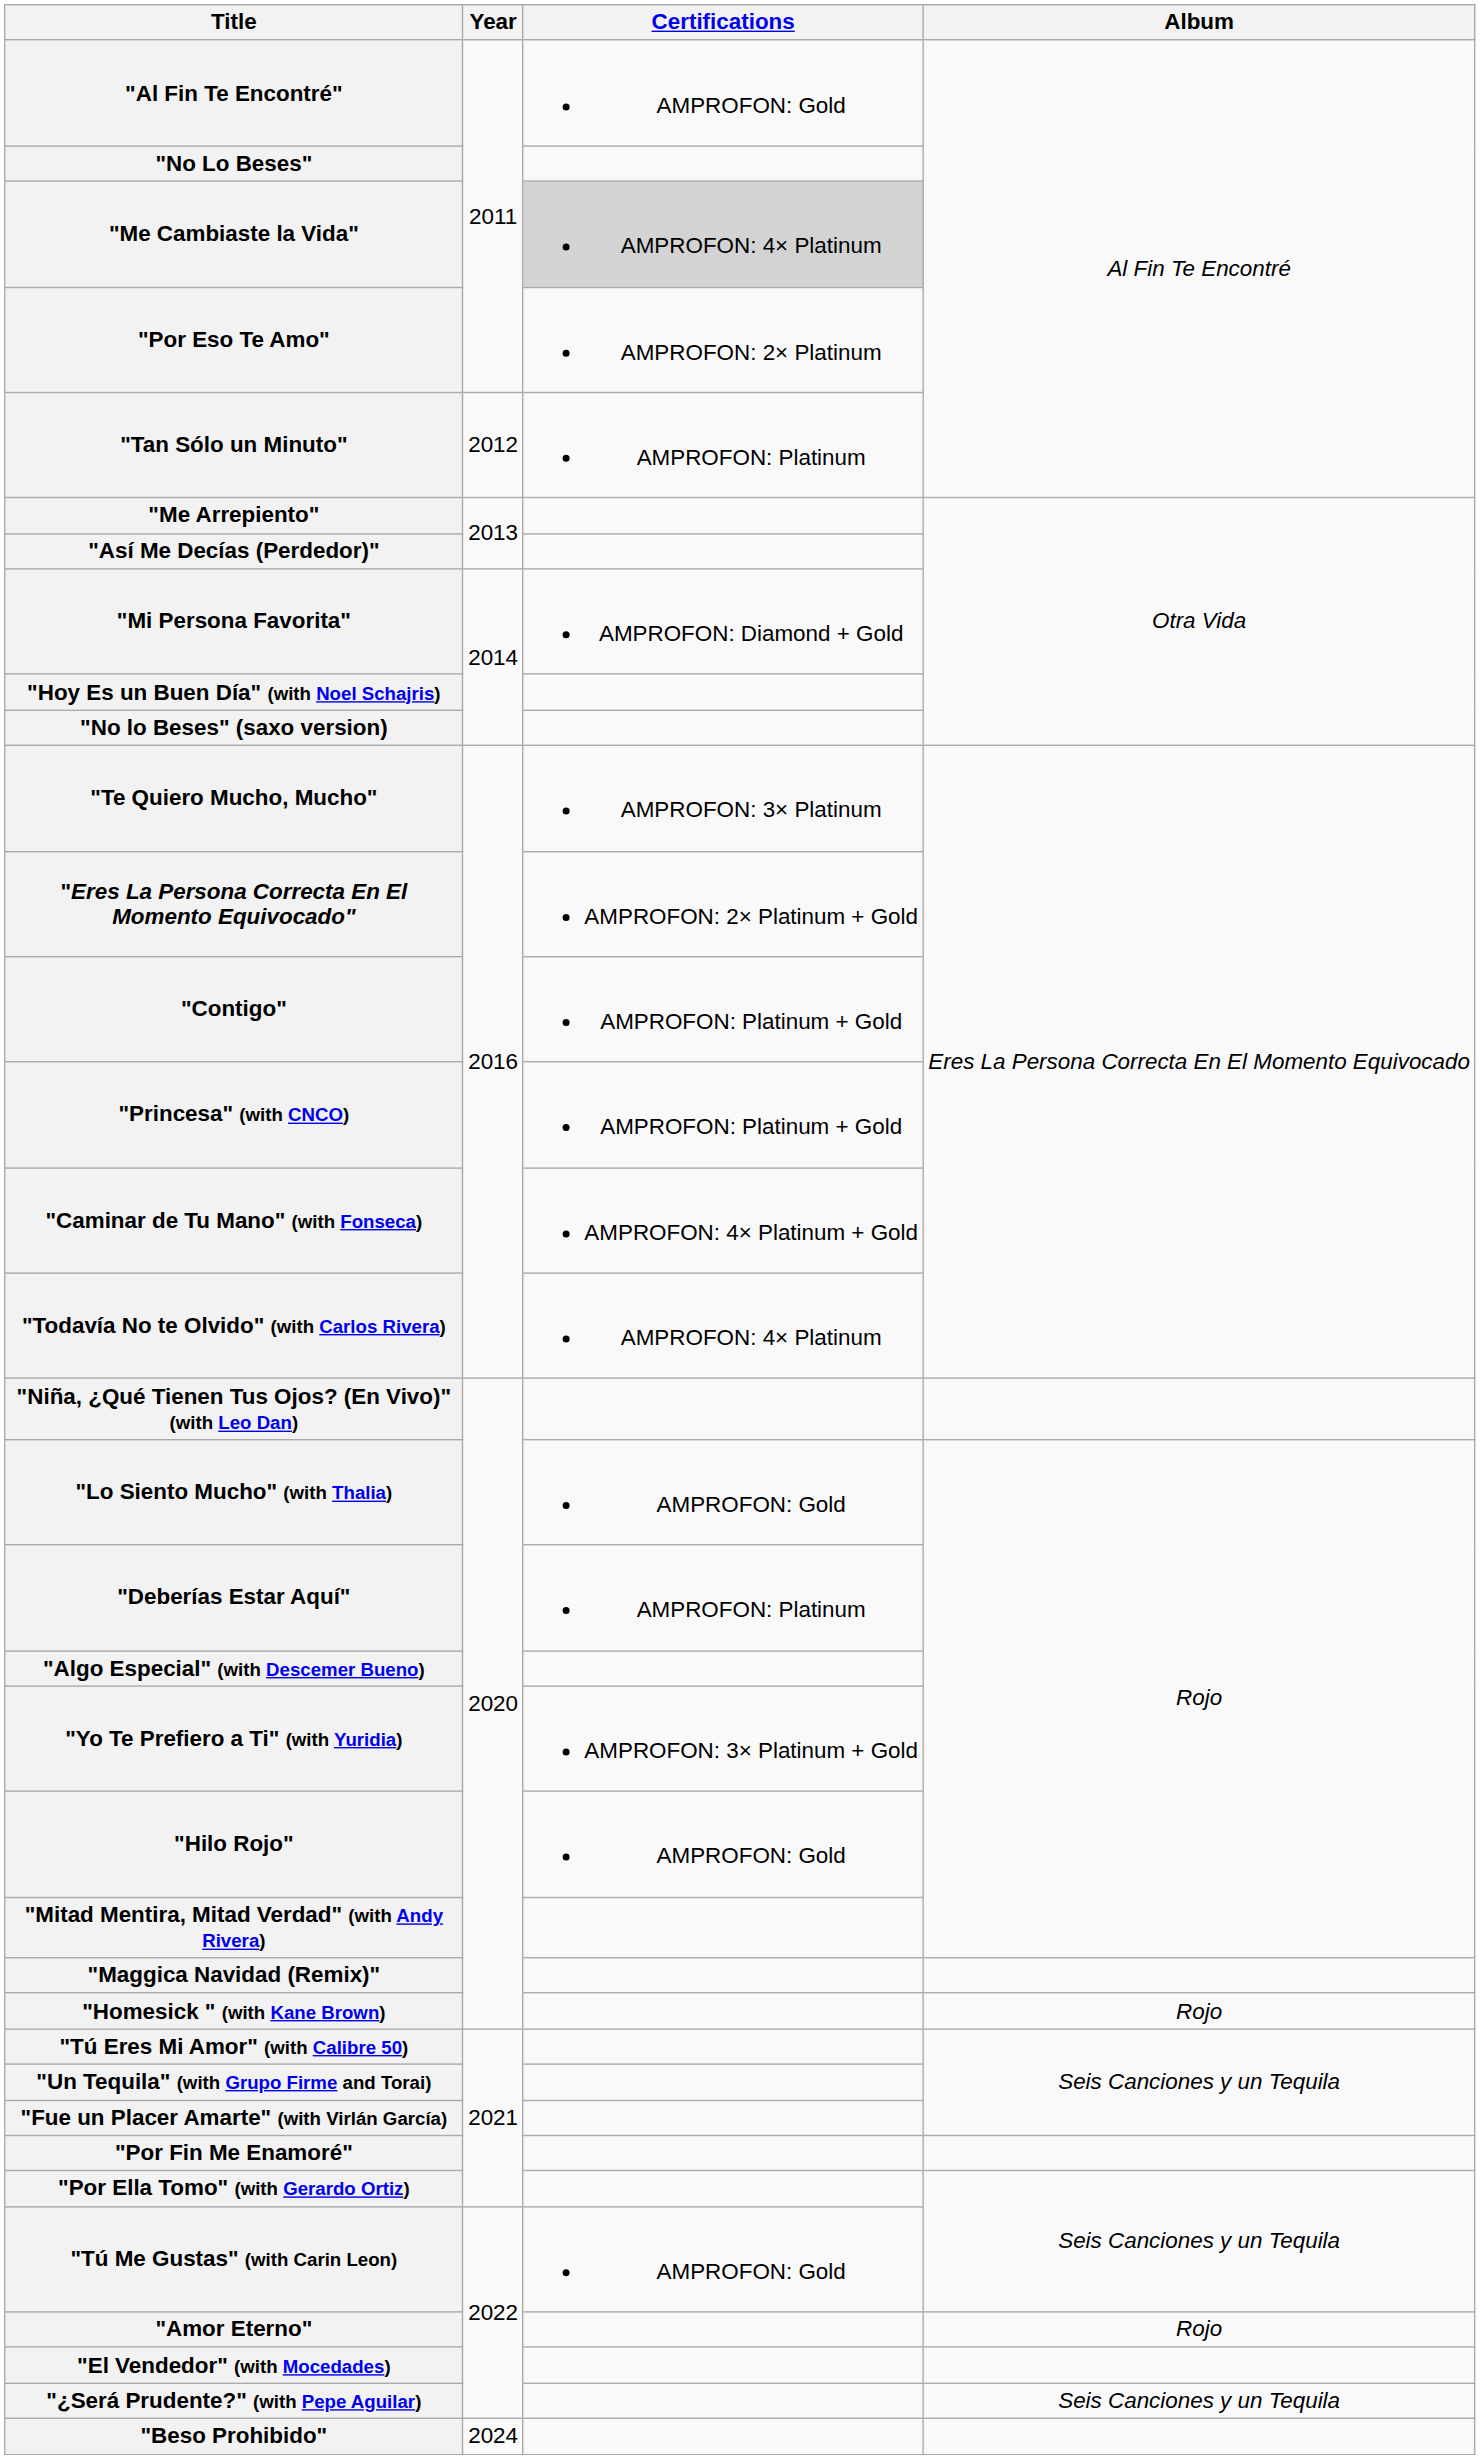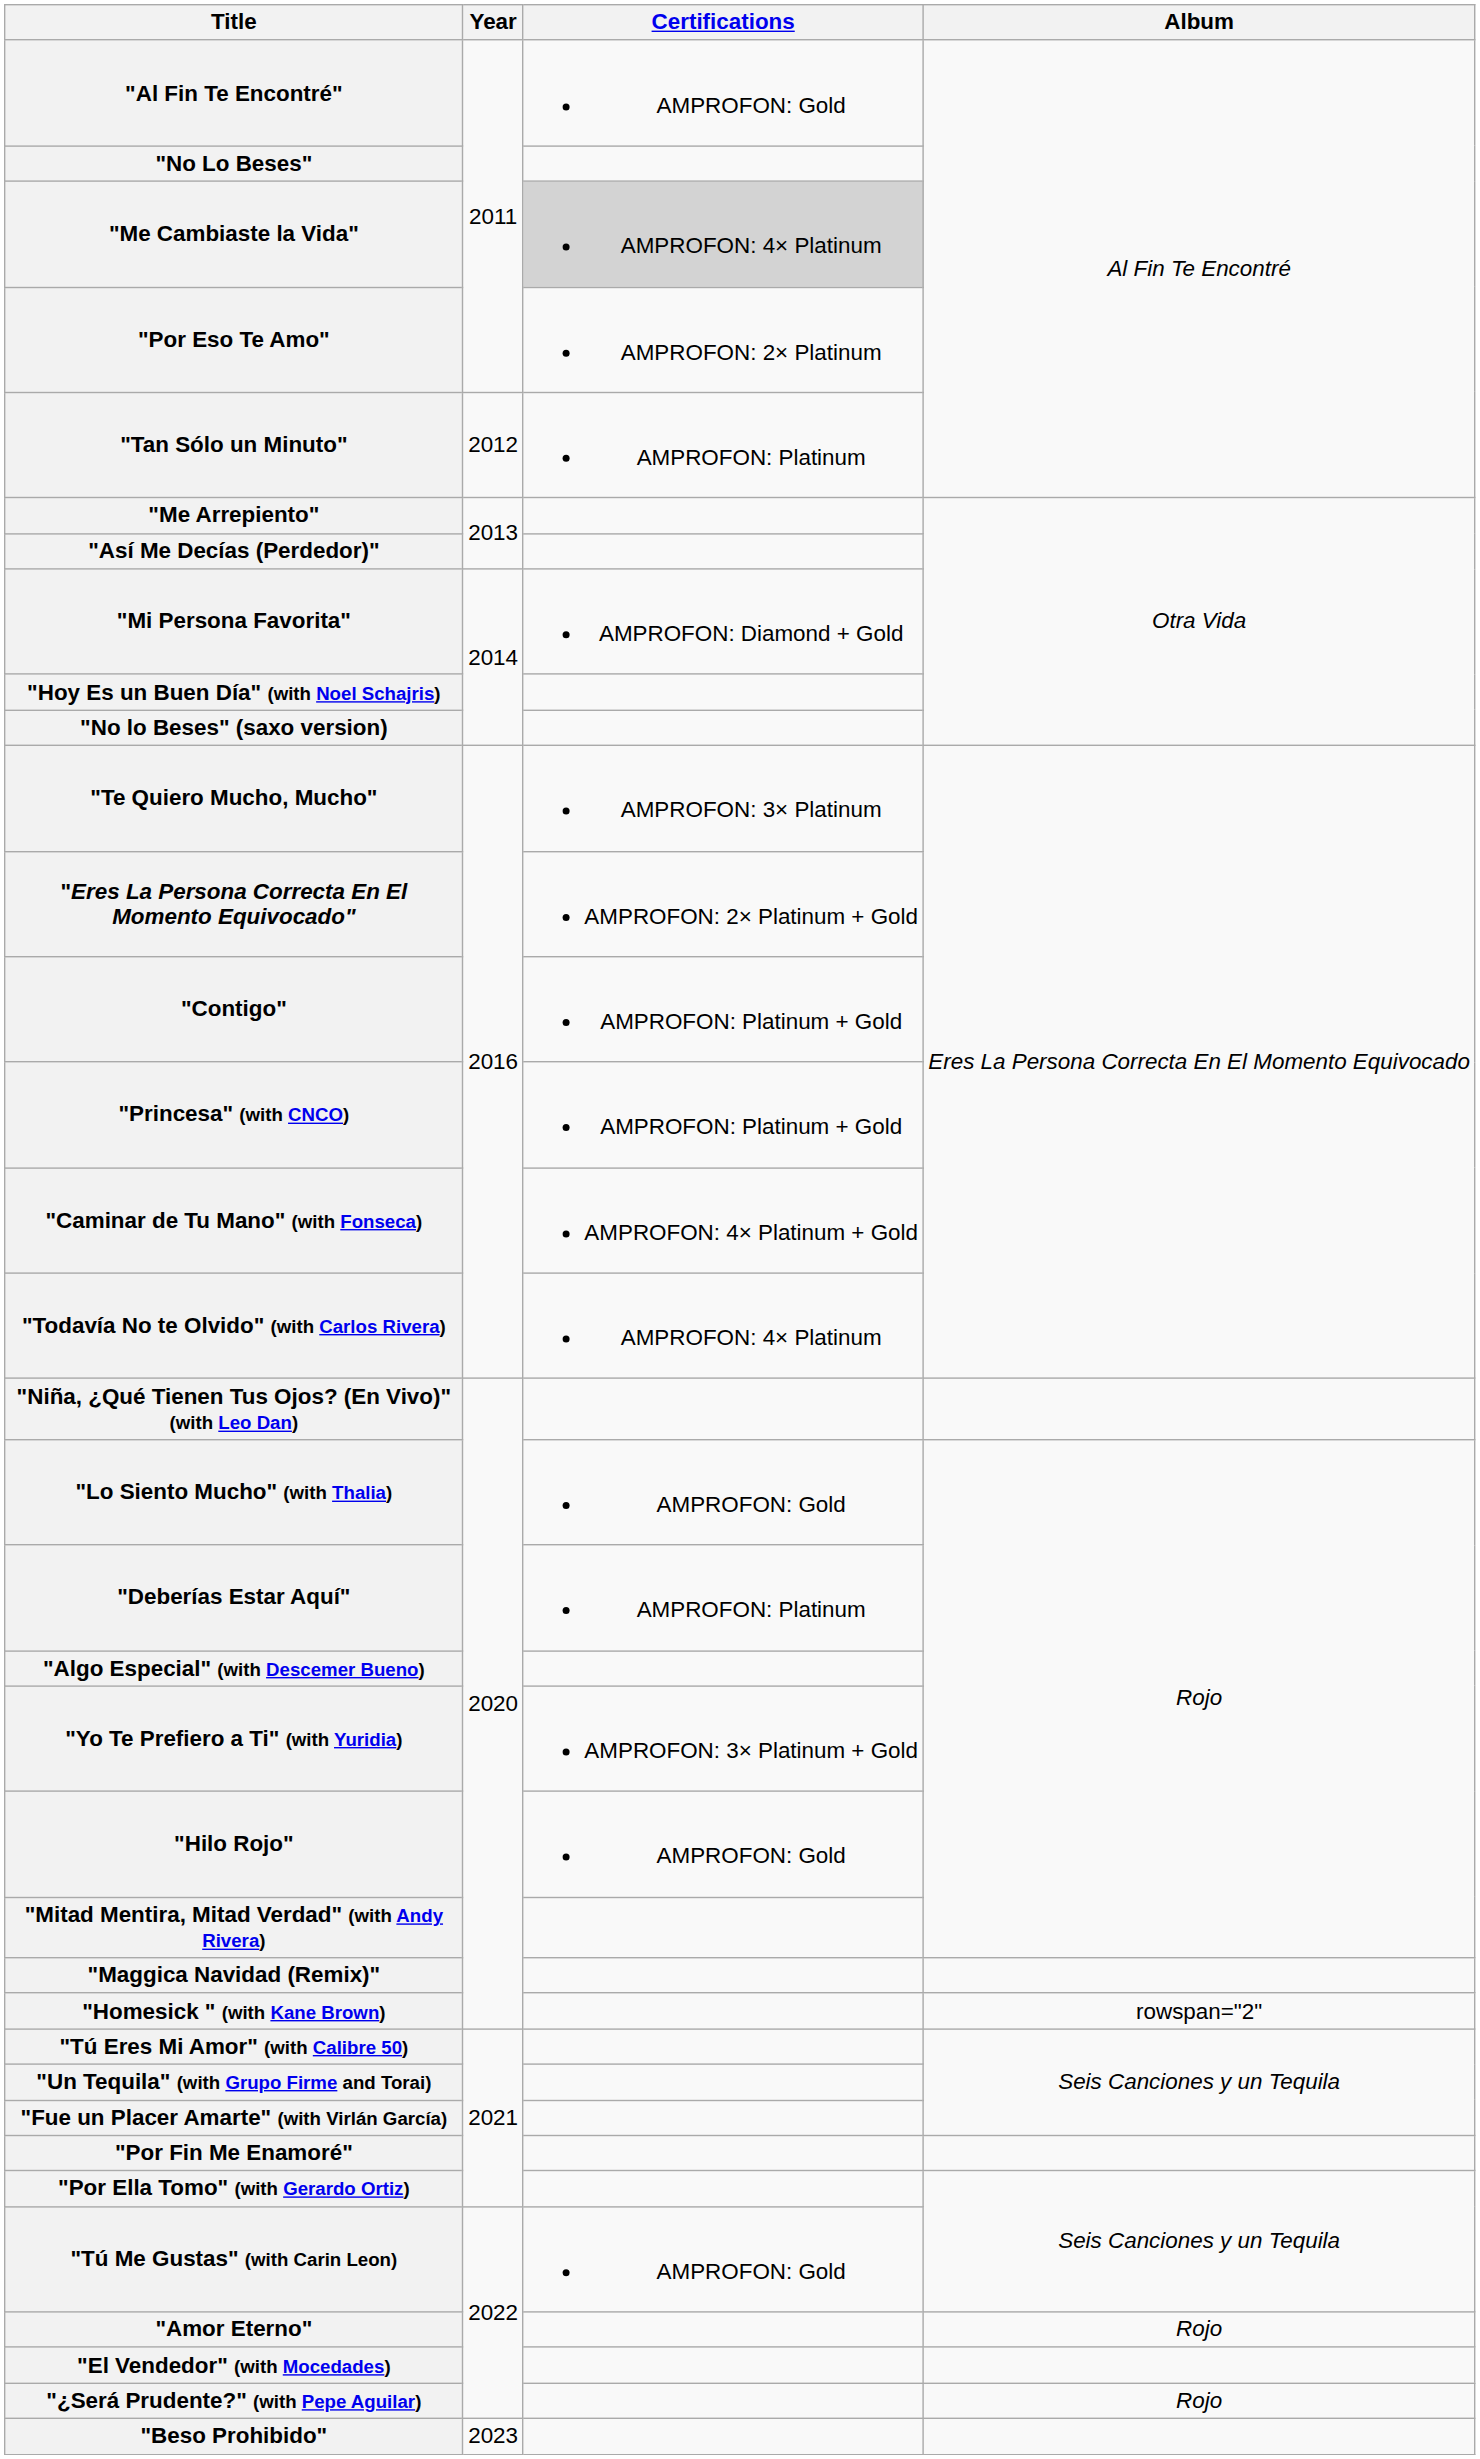(1199, 2010) Rojo -> (1199, 2010) rowspan="2"
(1199, 2400) Seis Canciones y un Tequila -> (1199, 2400) Rojo
(493, 2436) 2024 -> (493, 2436) 2023
